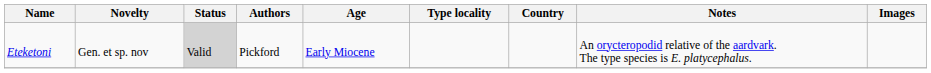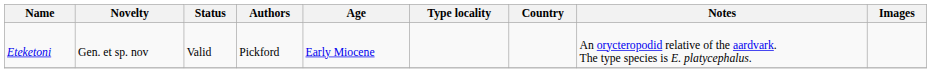(199, 51) lightgrey background -> (199, 51) no background
